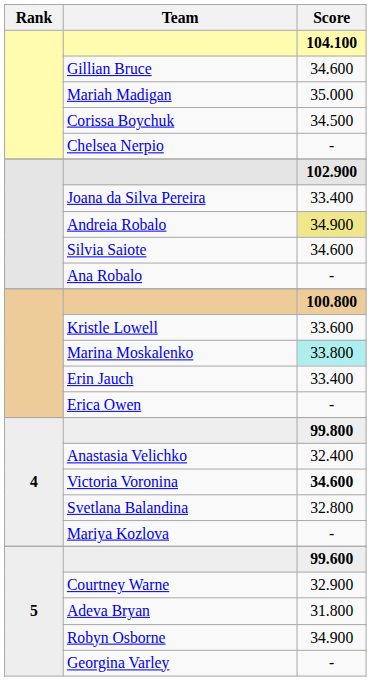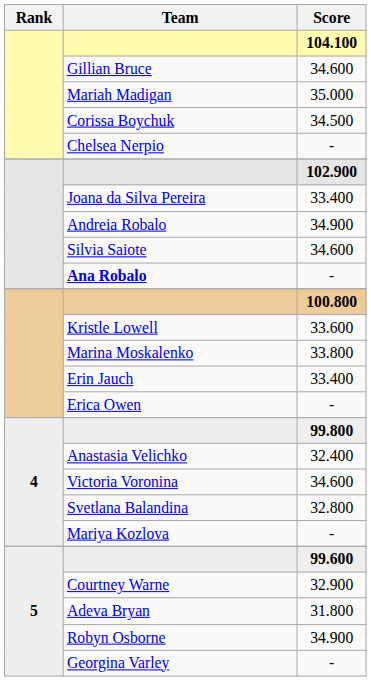(332, 224) khaki background -> (332, 224) no background
(105, 275) normal -> (107, 275) bold
(332, 353) paleturquoise background -> (332, 353) no background
(332, 482) bold -> (332, 482) normal
